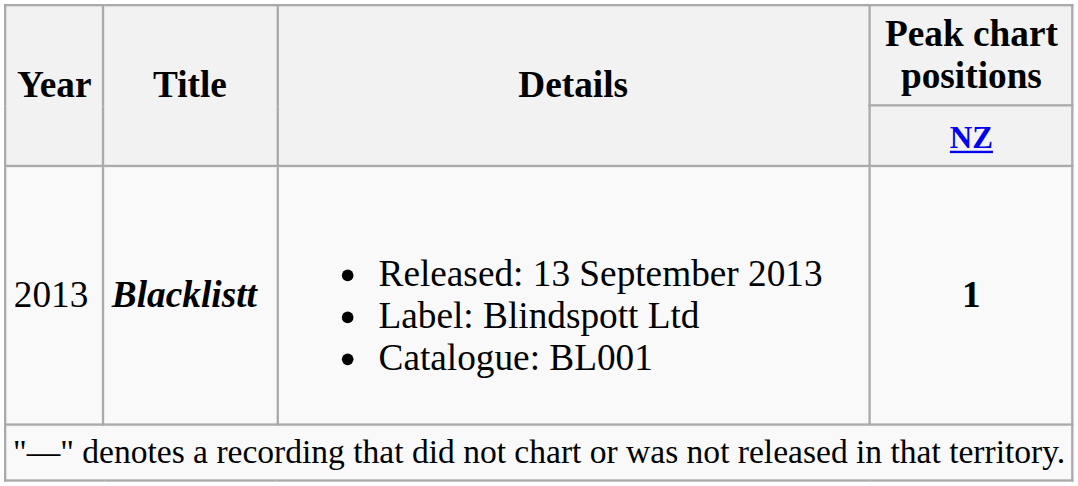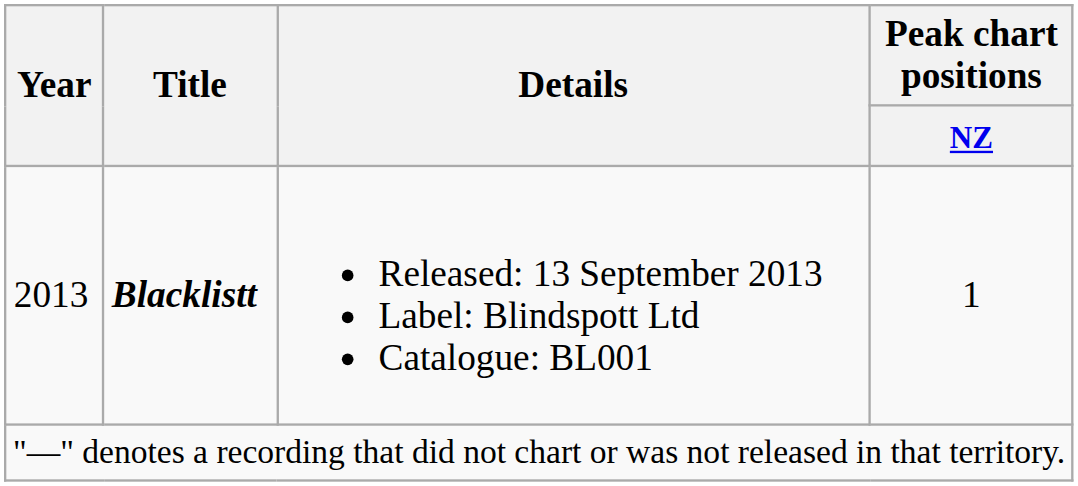(971, 294) bold -> (971, 294) normal
